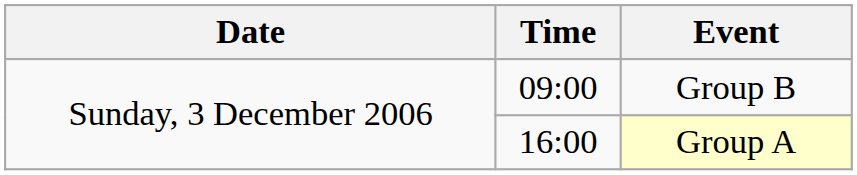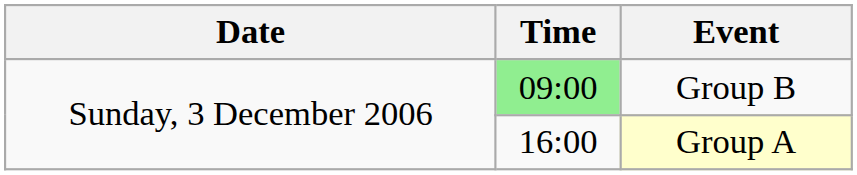(558, 86) no background -> (558, 86) lightgreen background
